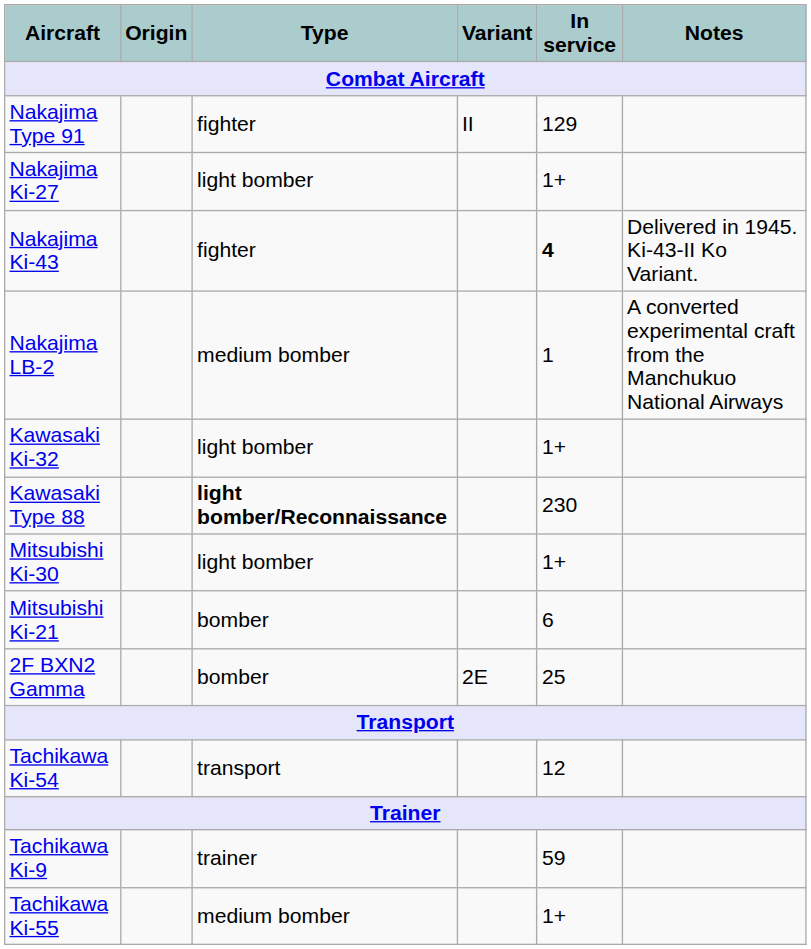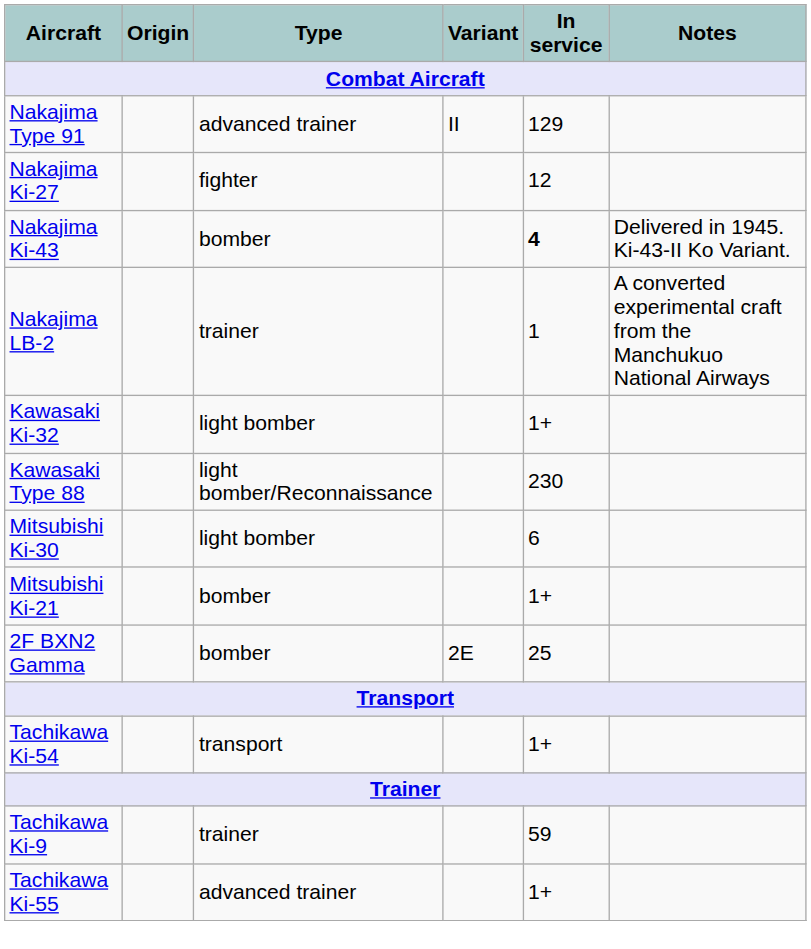(226, 123) fighter -> (278, 123) advanced trainer
(255, 181) light bomber -> (228, 181) fighter
(554, 181) 1+ -> (540, 181) 12
(226, 250) fighter -> (235, 238) bomber
(273, 355) medium bomber -> (229, 331) trainer
(322, 505) bold -> (316, 481) normal
(554, 562) 1+ -> (534, 538) 6
(548, 619) 6 -> (540, 595) 1+
(554, 767) 12 -> (540, 743) 1+
(273, 915) medium bomber -> (278, 891) advanced trainer
